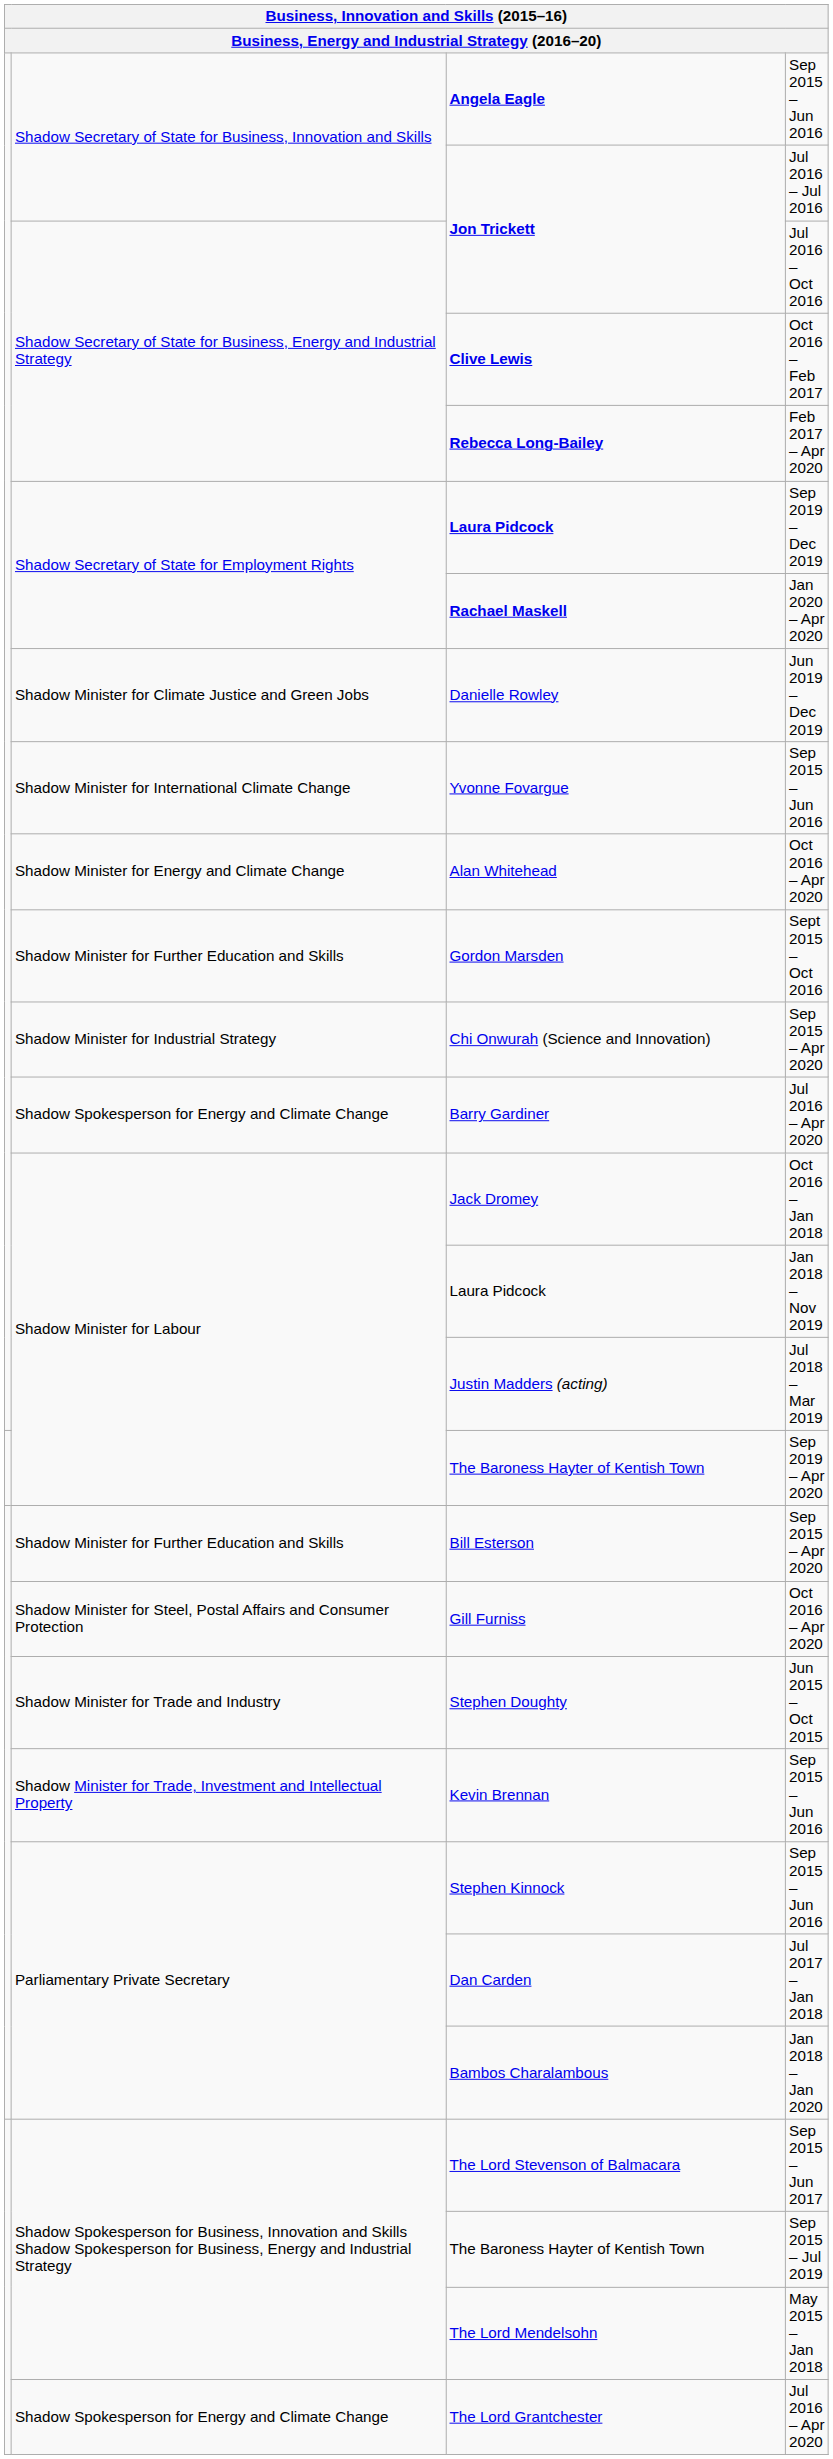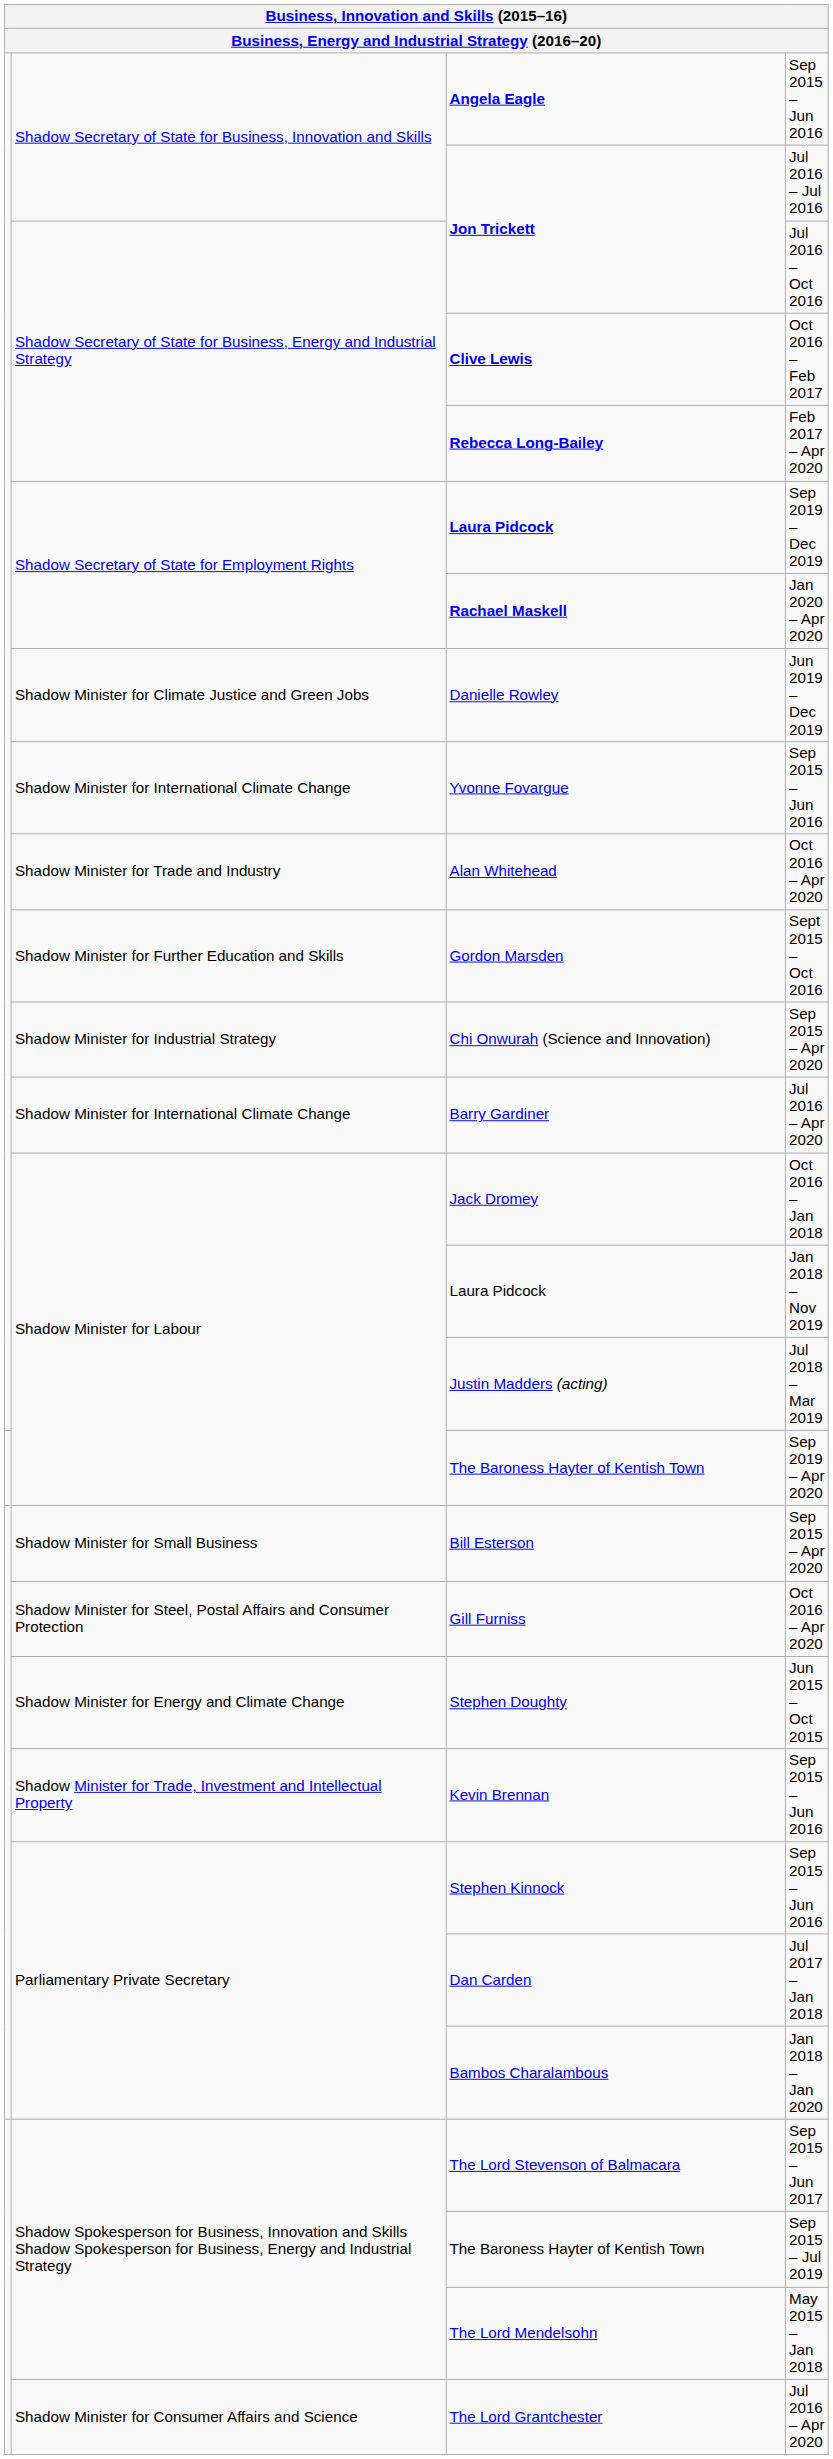(180, 871) Shadow Minister for Energy and Climate Change -> (148, 871) Shadow Minister for Trade and Industry
(202, 1114) Shadow Spokesperson for Energy and Climate Change -> (183, 1114) Shadow Minister for International Climate Change
(179, 1543) Shadow Minister for Further Education and Skills -> (136, 1543) Shadow Minister for Small Business
(148, 1702) Shadow Minister for Trade and Industry -> (180, 1702) Shadow Minister for Energy and Climate Change
(202, 2417) Shadow Spokesperson for Energy and Climate Change -> (186, 2417) Shadow Minister for Consumer Affairs and Science
